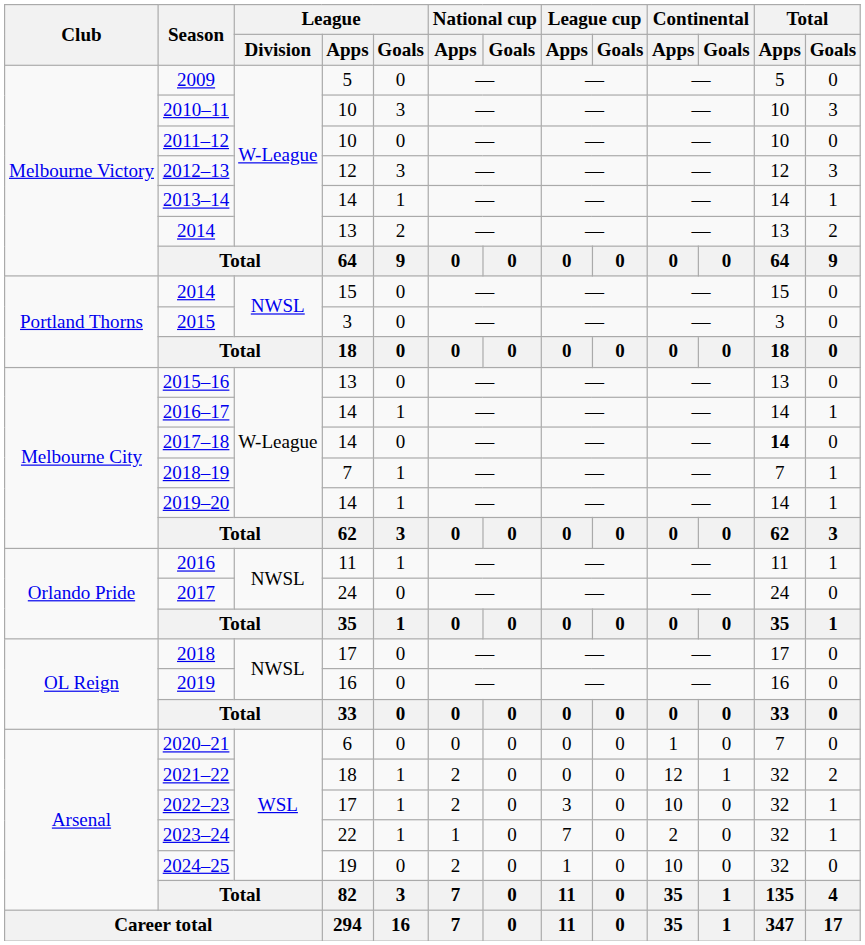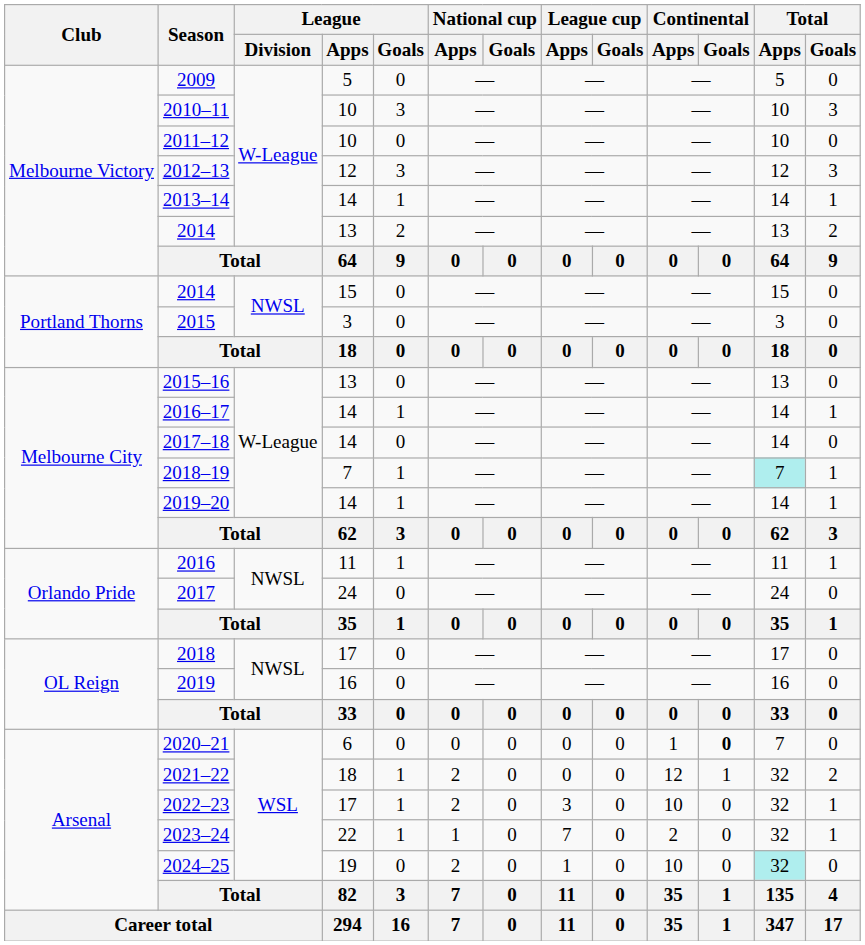(780, 442) bold -> (780, 442) normal
(780, 472) no background -> (780, 472) paleturquoise background
(726, 744) normal -> (726, 744) bold
(780, 865) no background -> (780, 865) paleturquoise background
